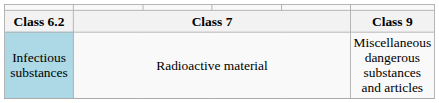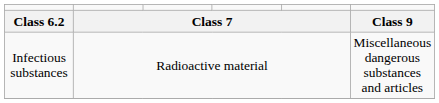(39, 65) lightblue background -> (39, 65) no background
